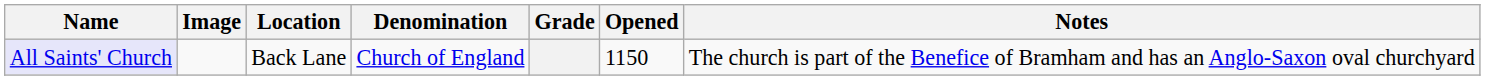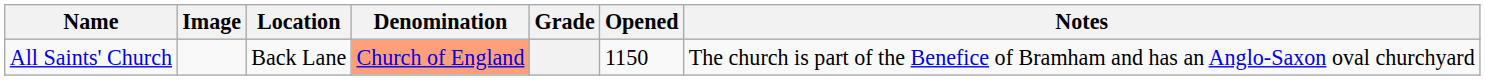(91, 57) lavender background -> (91, 57) no background
(440, 57) no background -> (440, 57) lightsalmon background
